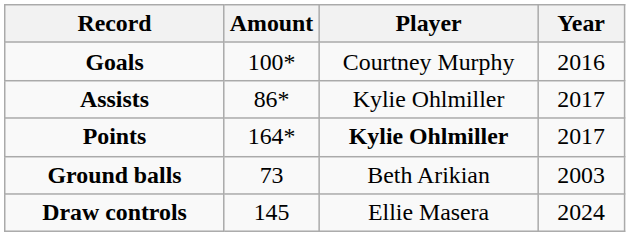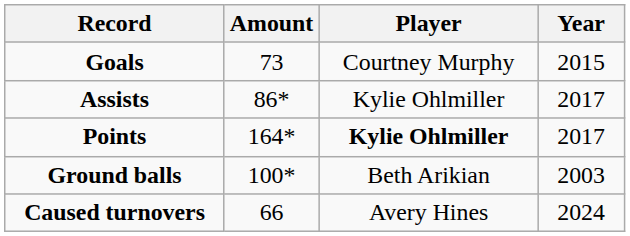(272, 61) 100* -> (272, 61) 73
(581, 61) 2016 -> (581, 61) 2015
(272, 174) 73 -> (272, 174) 100*
- row: (115, 212)
+ row: (115, 212)
